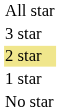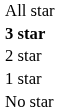(23, 33) normal -> (25, 33) bold
(23, 56) khaki background -> (23, 56) no background
